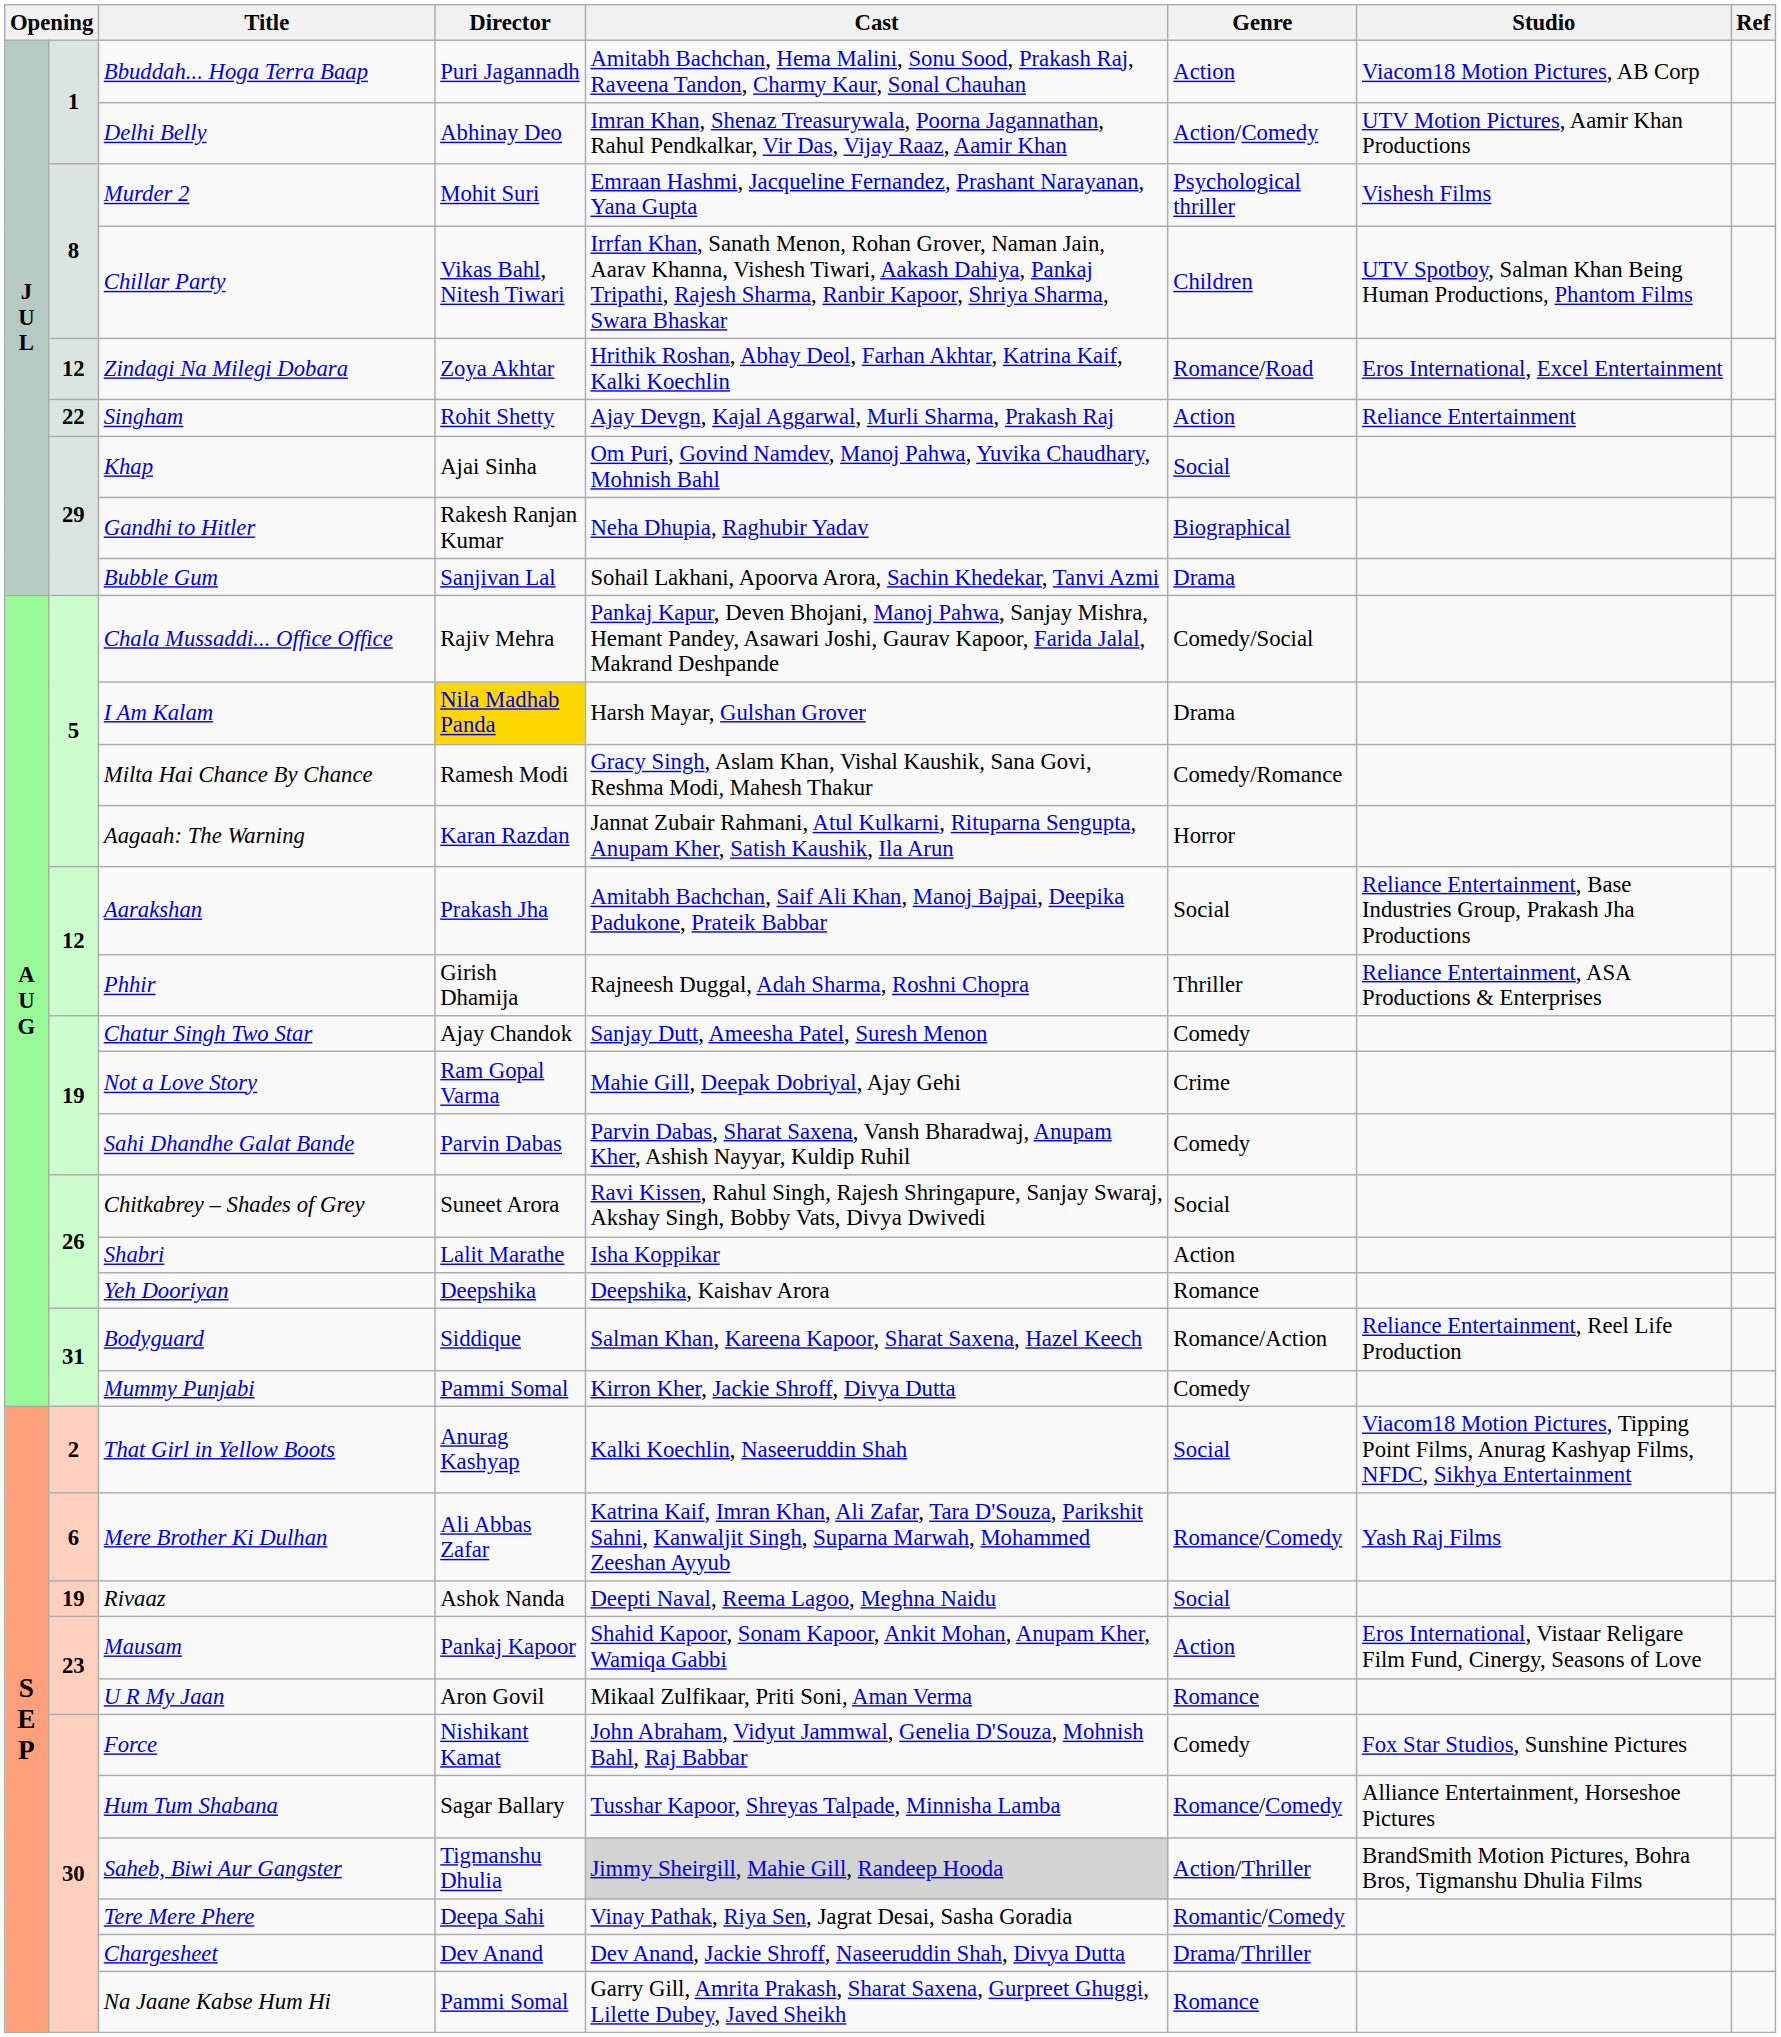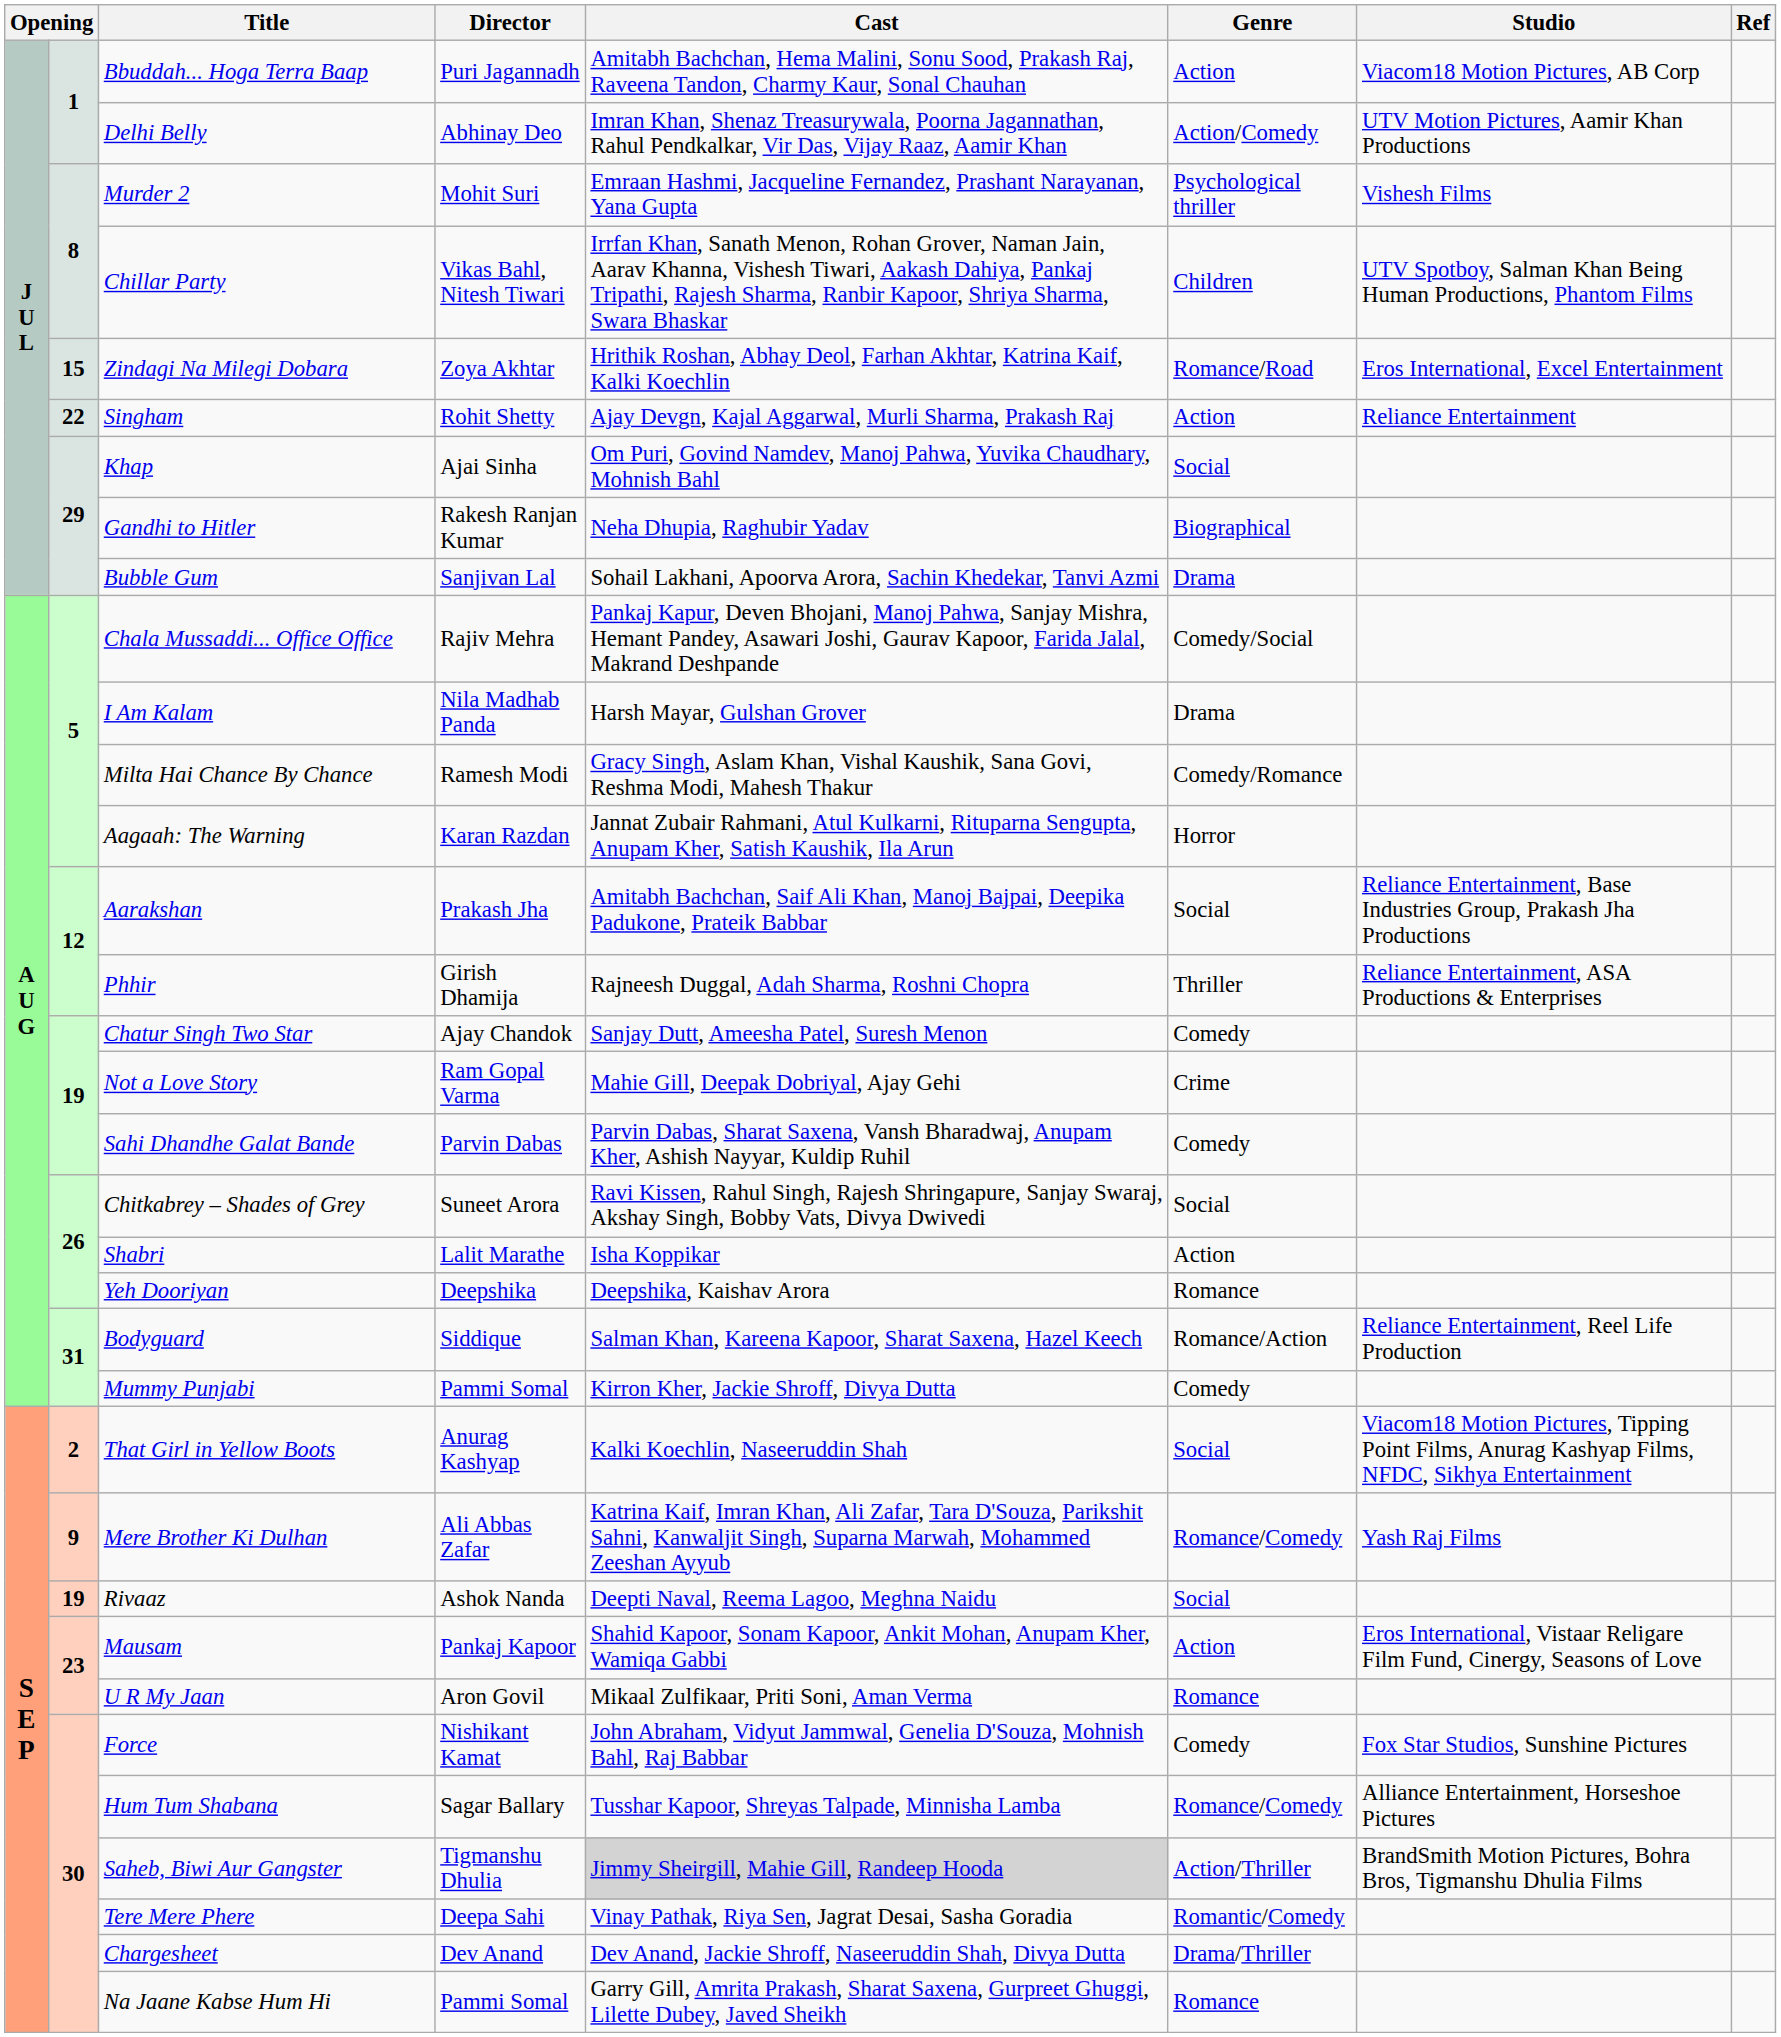(73, 368) 12 -> (73, 368) 15
(500, 712) gold background -> (500, 712) no background
(73, 1536) 6 -> (73, 1536) 9
